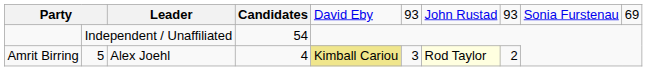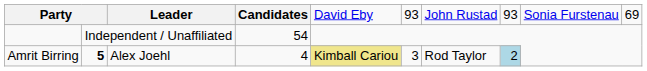(101, 55) normal -> (101, 55) bold
(455, 55) lightyellow background -> (455, 55) no background
(514, 55) no background -> (514, 55) lightblue background
